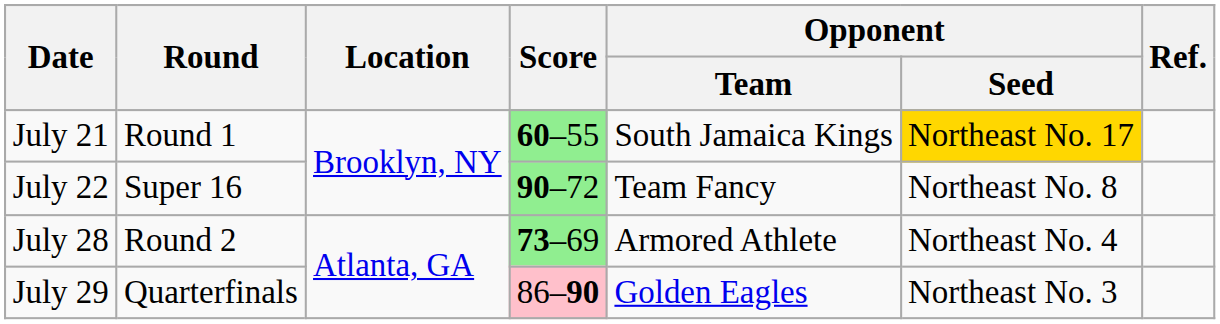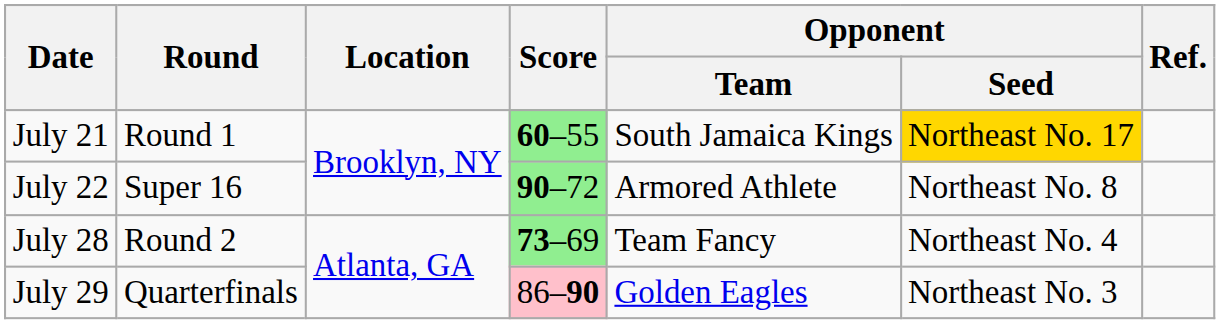(695, 187) Team Fancy -> (726, 187) Armored Athlete
(726, 239) Armored Athlete -> (695, 239) Team Fancy
